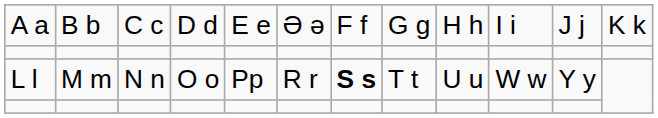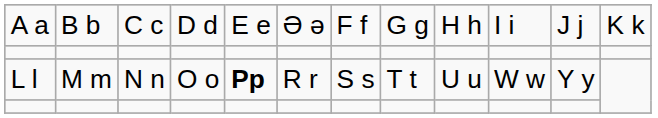(247, 79) normal -> (248, 79) bold
(356, 79) bold -> (356, 79) normal
